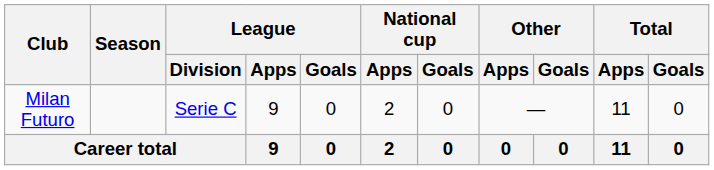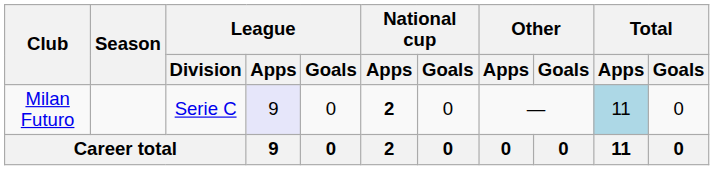(273, 109) no background -> (273, 109) lavender background
(389, 109) normal -> (389, 109) bold
(621, 109) no background -> (621, 109) lightblue background
